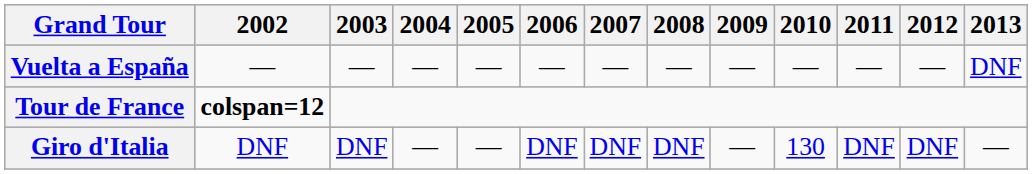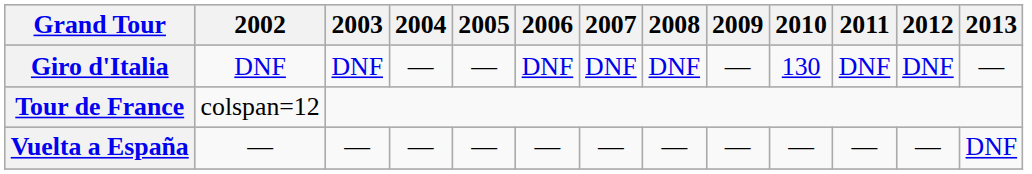rows swapped: (100, 147) <-> (100, 65)
(262, 106) bold -> (260, 106) normal
